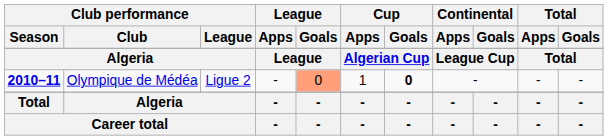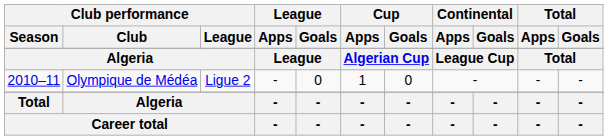(34, 80) bold -> (34, 80) normal
(318, 80) lightsalmon background -> (318, 80) no background
(408, 80) bold -> (408, 80) normal
